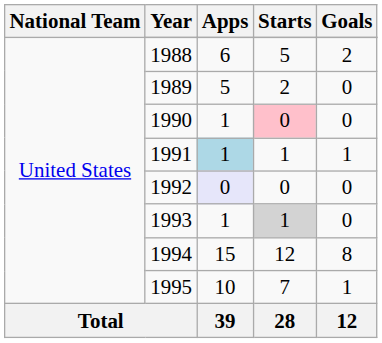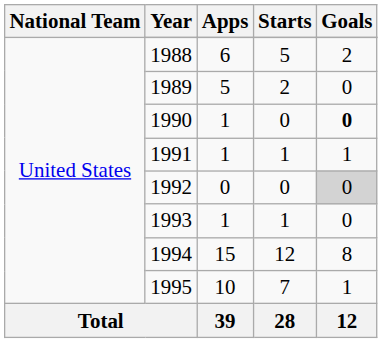(285, 120) pink background -> (285, 120) no background
(347, 120) normal -> (347, 120) bold
(225, 154) lightblue background -> (225, 154) no background
(225, 187) lavender background -> (225, 187) no background
(347, 187) no background -> (347, 187) lightgrey background
(285, 220) lightgrey background -> (285, 220) no background
